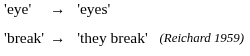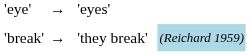(202, 38) no background -> (202, 38) lightblue background
